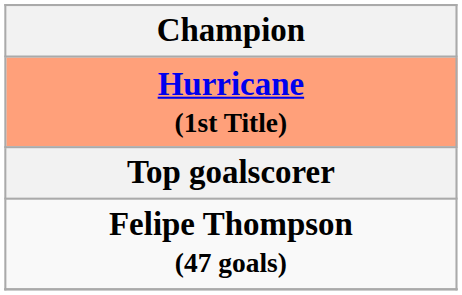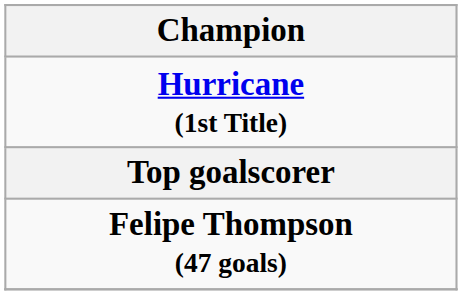(231, 101) lightsalmon background -> (231, 101) no background
